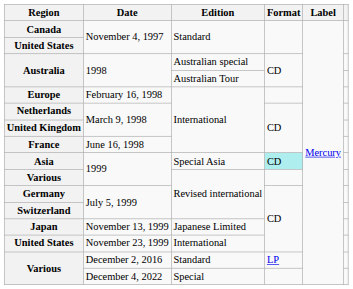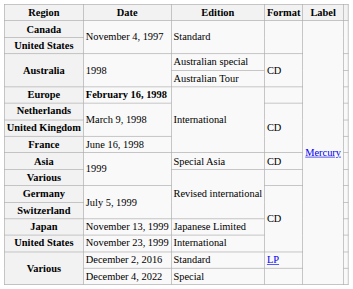(124, 95) normal -> (126, 95) bold
(274, 161) paleturquoise background -> (274, 161) no background
